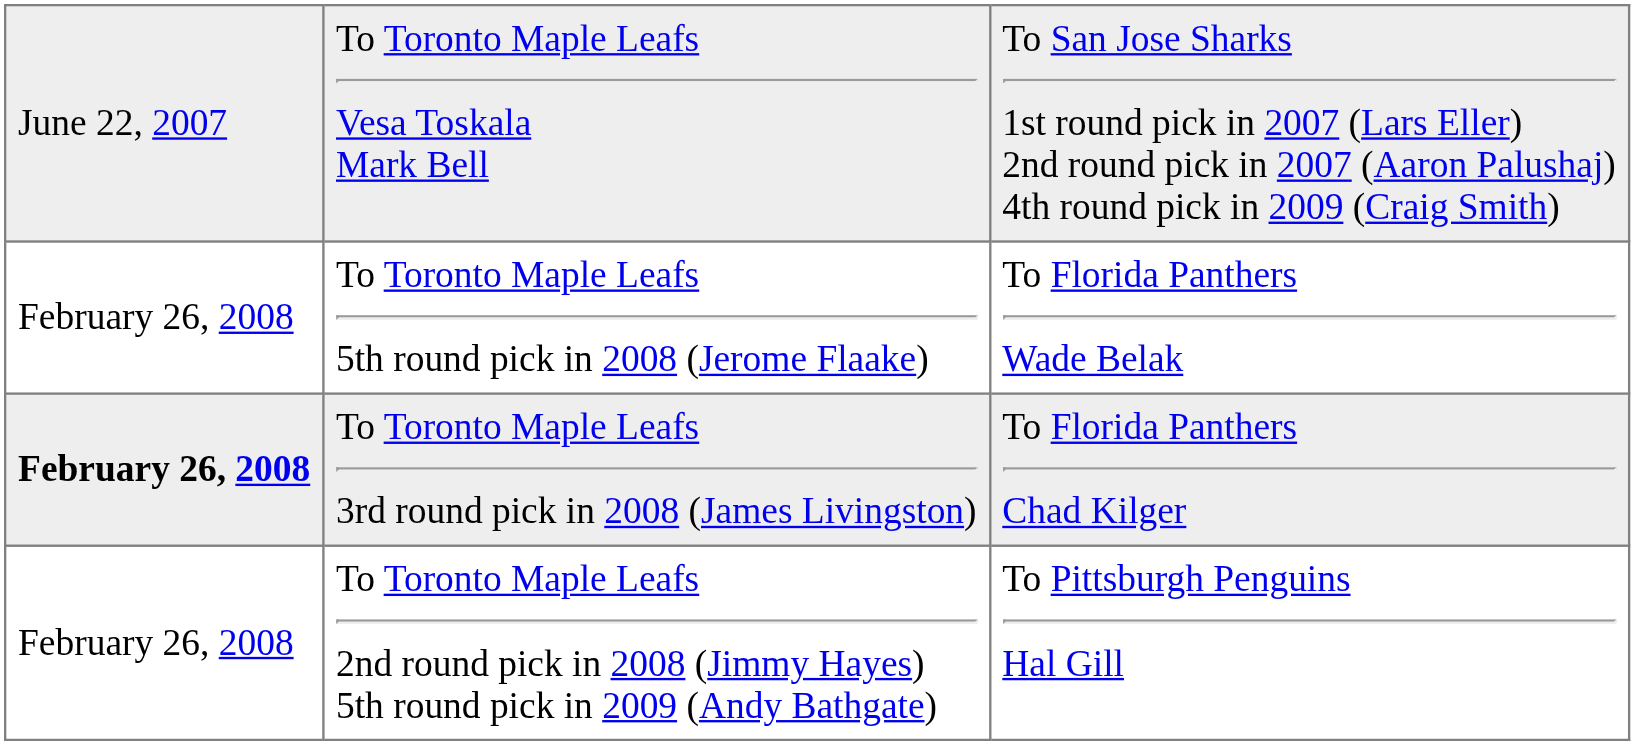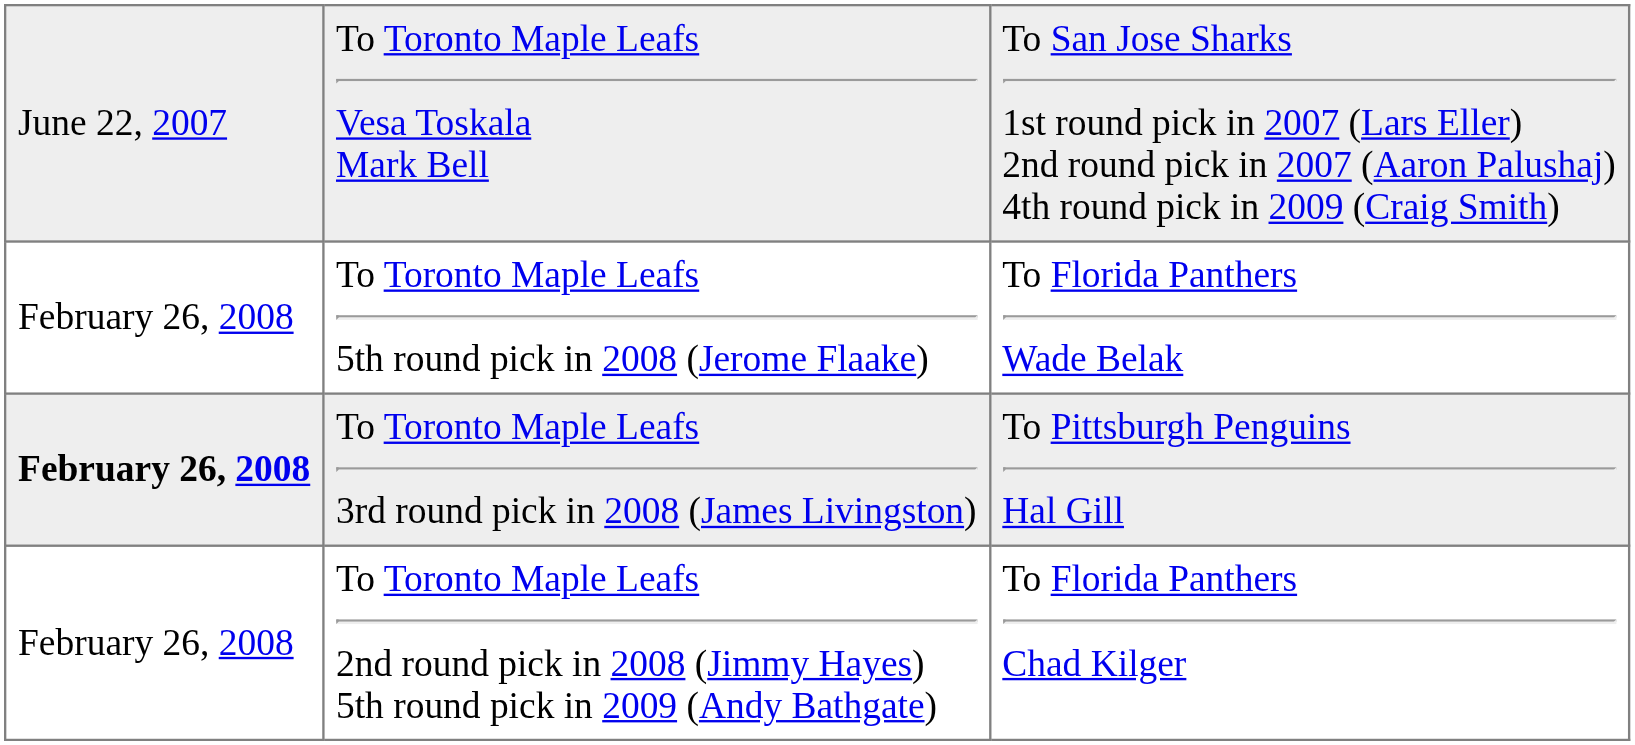(1309, 468) To Florida Panthers Chad Kilger -> (1309, 468) To Pittsburgh Penguins Hal Gill
(1309, 621) To Pittsburgh Penguins Hal Gill -> (1309, 621) To Florida Panthers Chad Kilger
